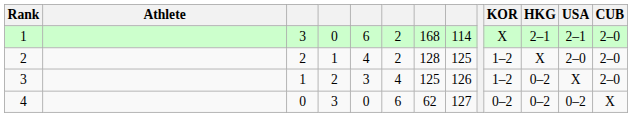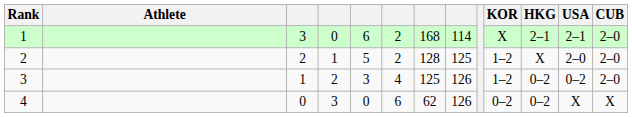(366, 58) 4 -> (366, 58) 5
(576, 79) X -> (576, 79) 0–2
(461, 101) 127 -> (461, 101) 126
(576, 101) 0–2 -> (576, 101) X
